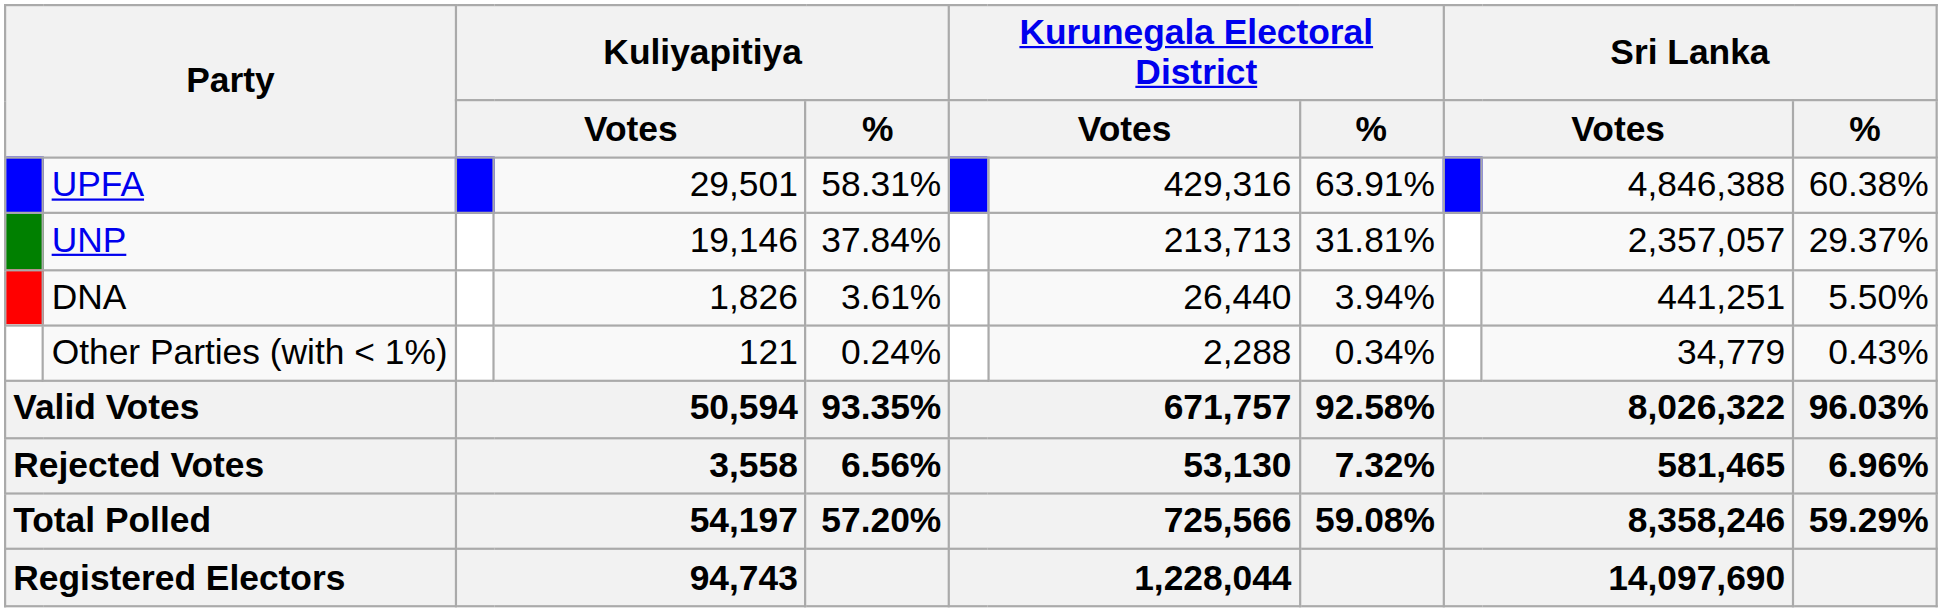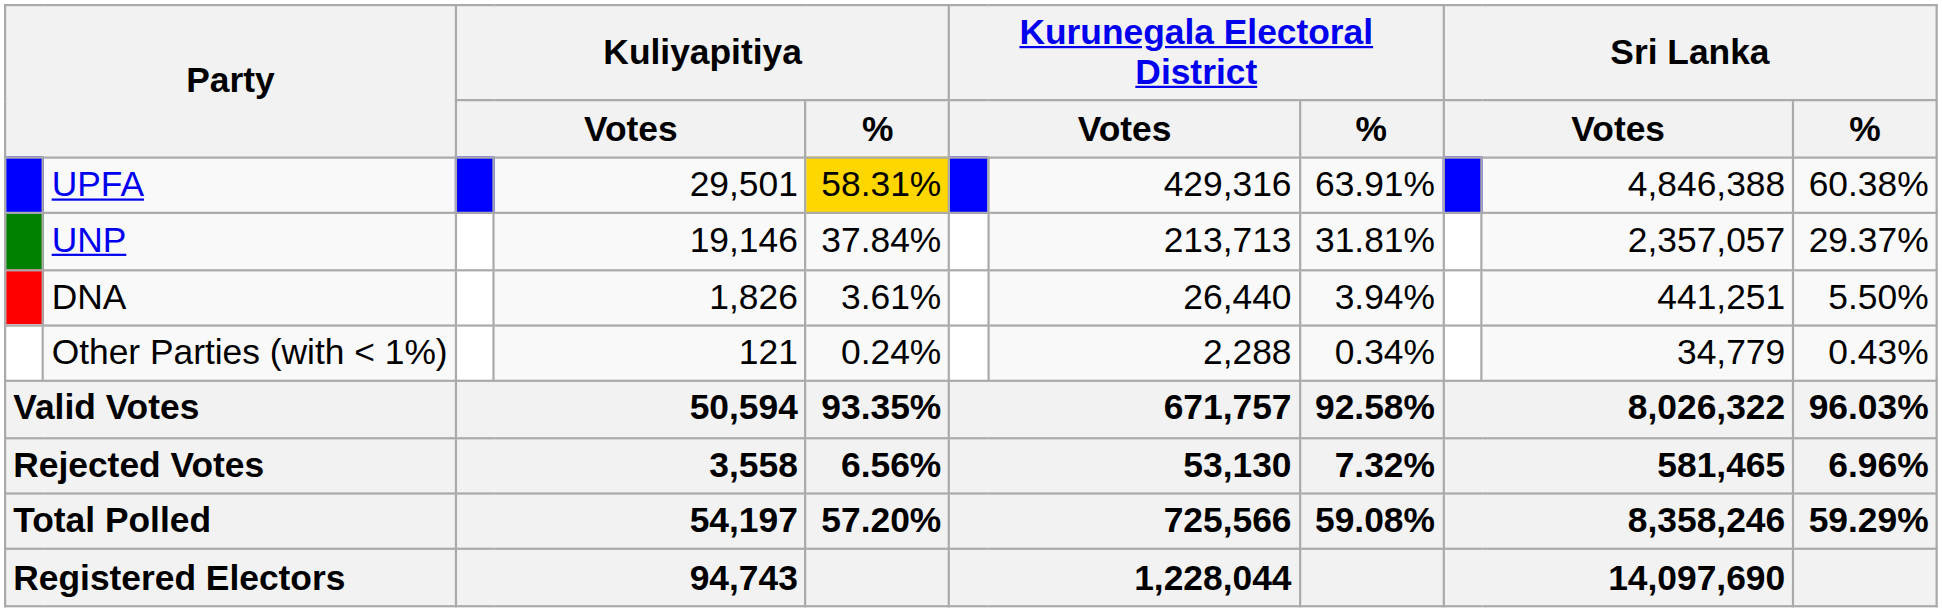(881, 184) no background -> (881, 184) gold background
